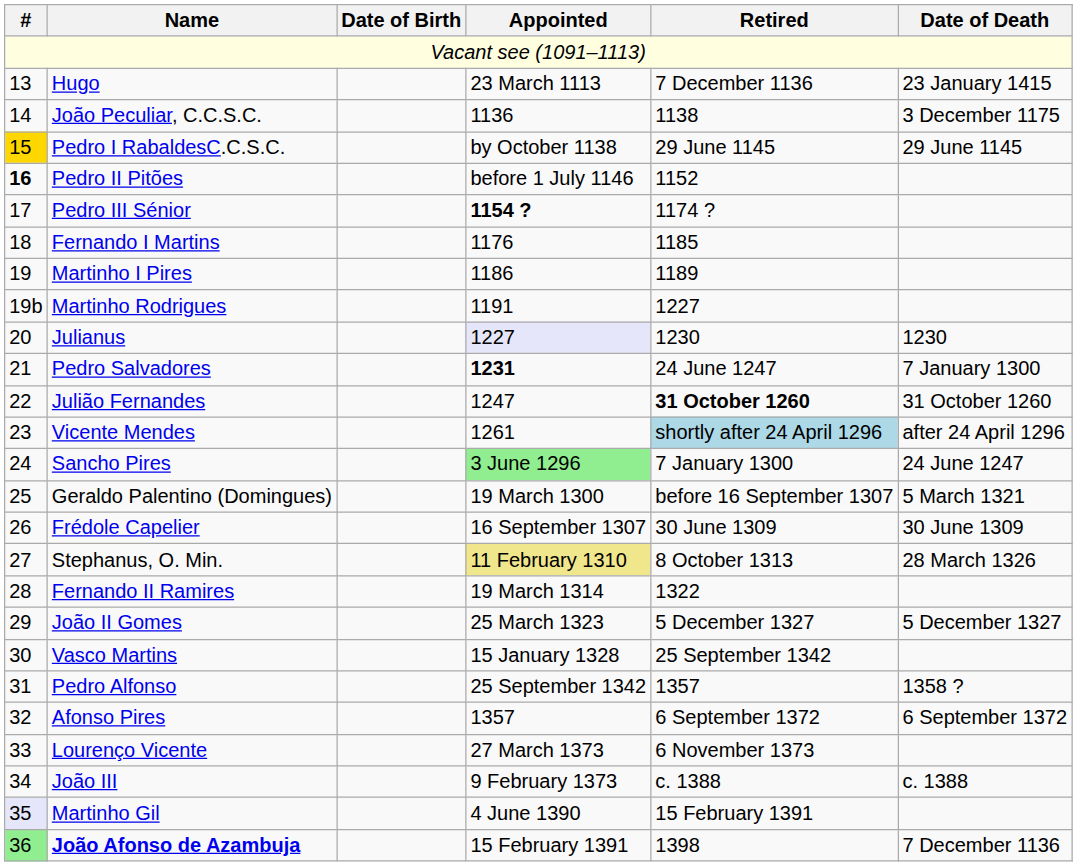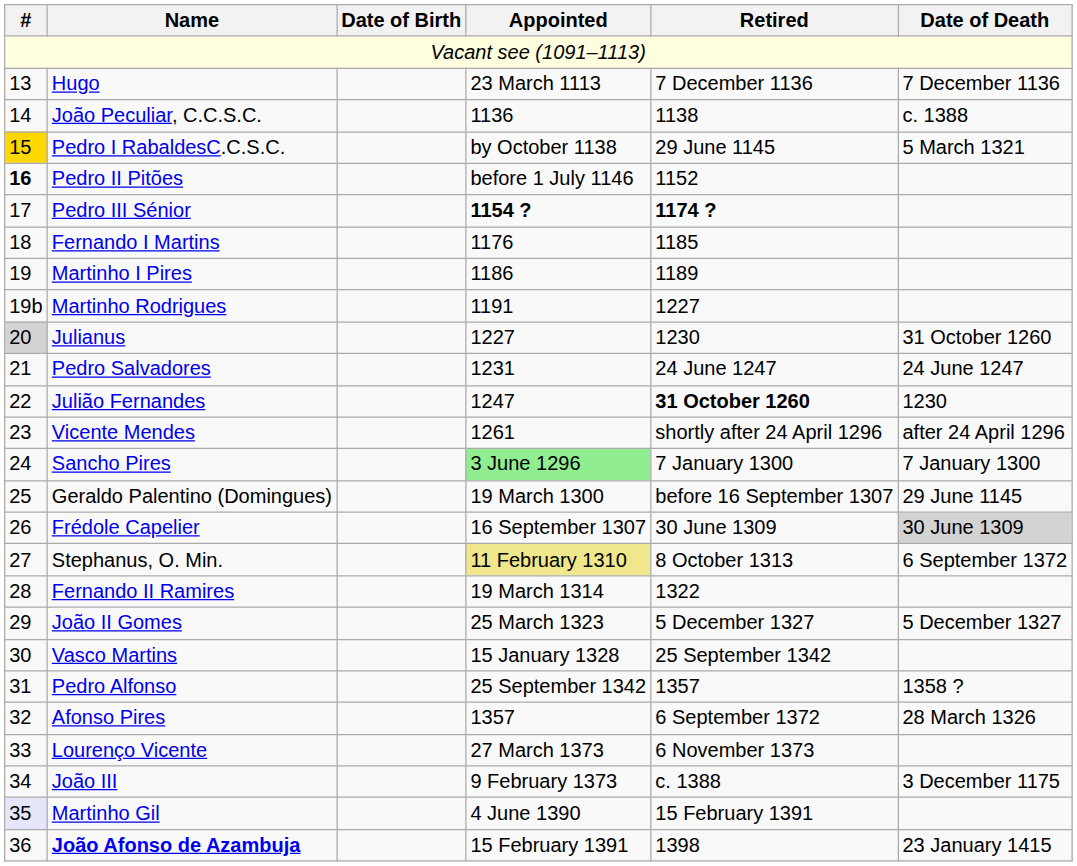(977, 83) 23 January 1415 -> (981, 83) 7 December 1136
(981, 115) 3 December 1175 -> (935, 115) c. 1388
(962, 147) 29 June 1145 -> (964, 147) 5 March 1321
(685, 210) normal -> (686, 210) bold
(20, 337) no background -> (20, 337) lightgrey background
(493, 337) lavender background -> (493, 337) no background
(928, 337) 1230 -> (977, 337) 31 October 1260
(493, 369) bold -> (493, 369) normal
(971, 369) 7 January 1300 -> (963, 369) 24 June 1247
(977, 400) 31 October 1260 -> (928, 400) 1230
(769, 432) lightblue background -> (769, 432) no background
(963, 464) 24 June 1247 -> (971, 464) 7 January 1300
(964, 496) 5 March 1321 -> (962, 496) 29 June 1145
(966, 527) no background -> (966, 527) lightgrey background
(969, 559) 28 March 1326 -> (985, 559) 6 September 1372
(985, 718) 6 September 1372 -> (969, 718) 28 March 1326
(935, 781) c. 1388 -> (981, 781) 3 December 1175
(20, 845) lightgreen background -> (20, 845) no background
(981, 845) 7 December 1136 -> (977, 845) 23 January 1415
